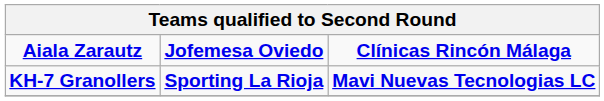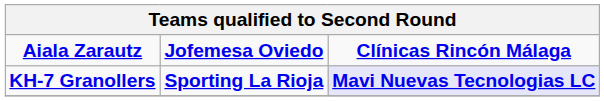(464, 80) no background -> (464, 80) lavender background
